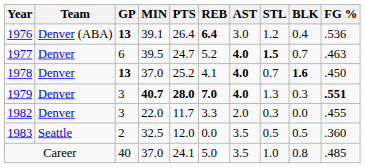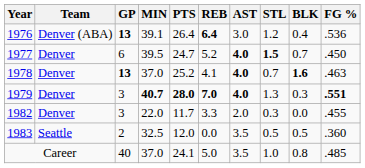(335, 53) .463 -> (335, 53) .450
(335, 73) .450 -> (335, 73) .463
